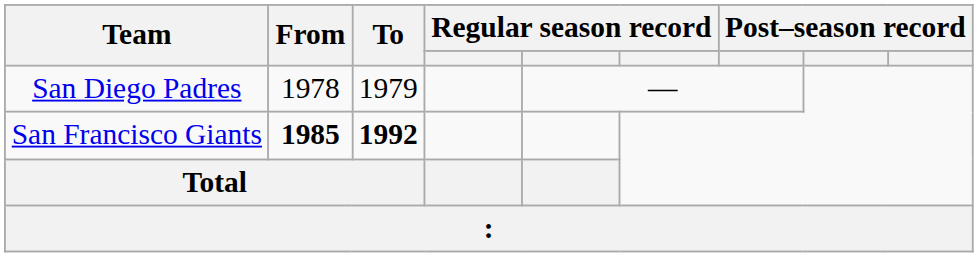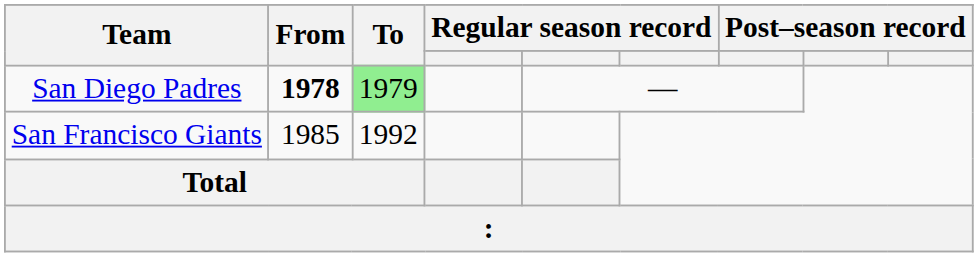(310, 88) normal -> (310, 88) bold
(388, 88) no background -> (388, 88) lightgreen background
(310, 134) bold -> (310, 134) normal
(388, 134) bold -> (388, 134) normal
